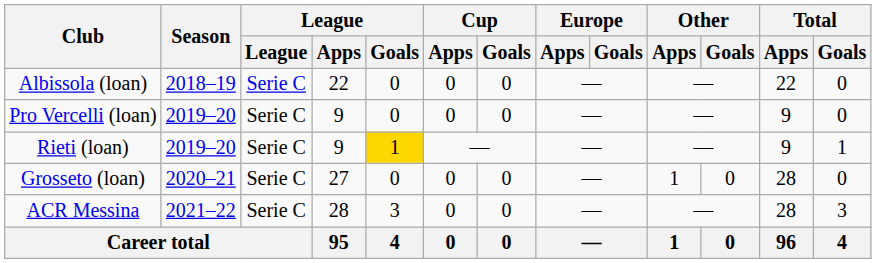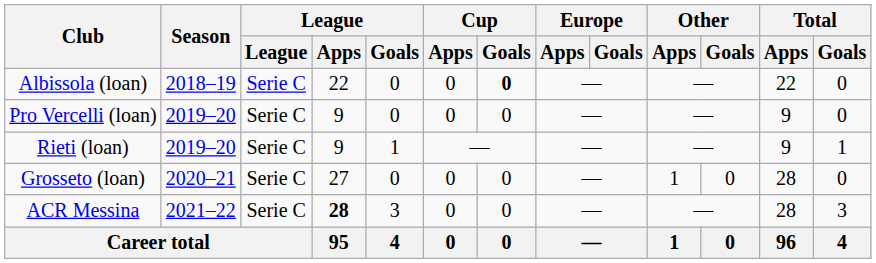(506, 83) normal -> (506, 83) bold
(395, 147) gold background -> (395, 147) no background
(339, 210) normal -> (339, 210) bold
